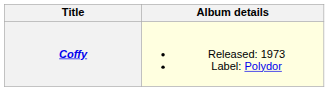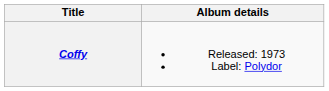(233, 60) lightyellow background -> (233, 60) no background
